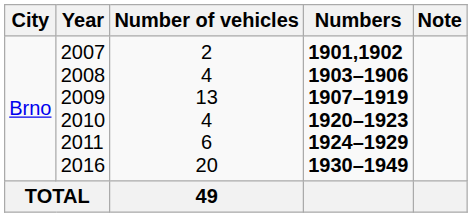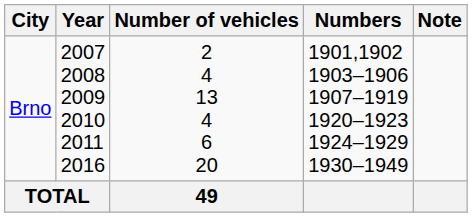(358, 108) bold -> (358, 108) normal
